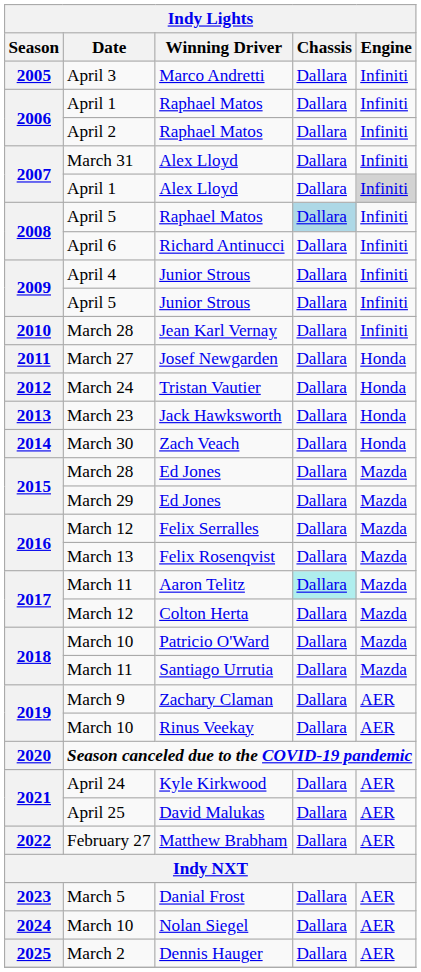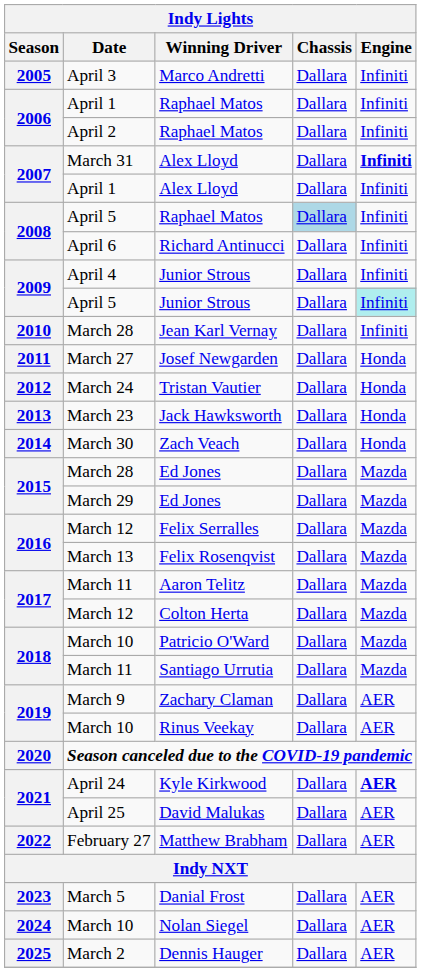(384, 160) normal -> (386, 160) bold
(384, 188) lightgrey background -> (384, 188) no background
(384, 302) no background -> (384, 302) paleturquoise background
(322, 585) paleturquoise background -> (322, 585) no background
(377, 783) normal -> (378, 783) bold
